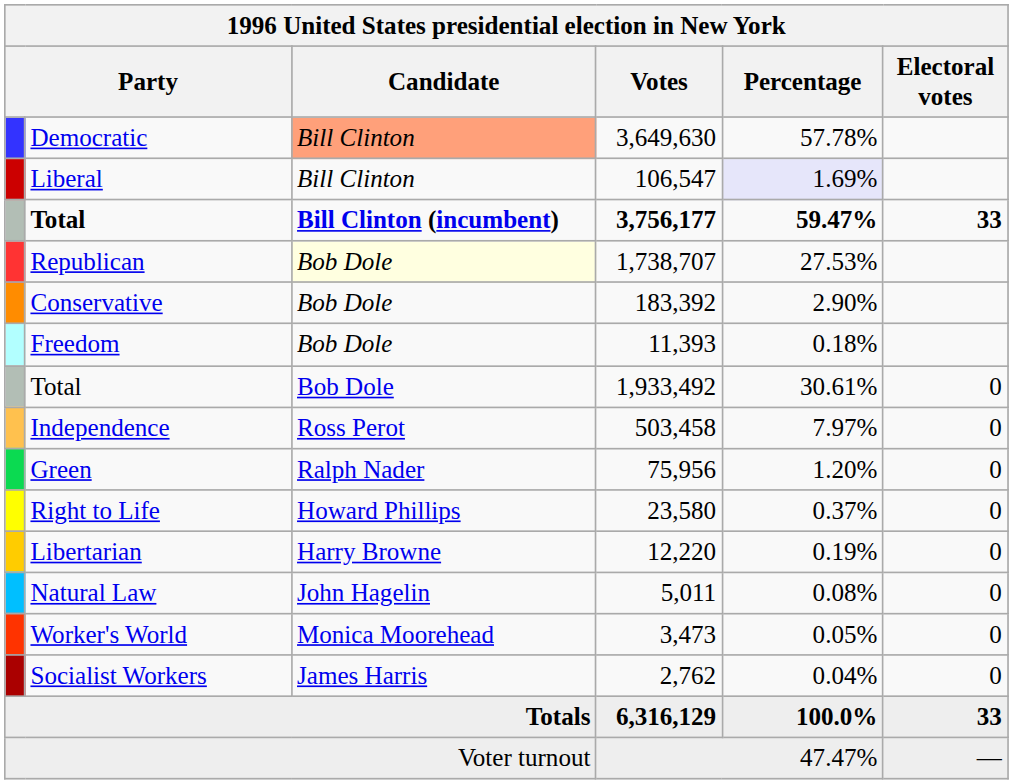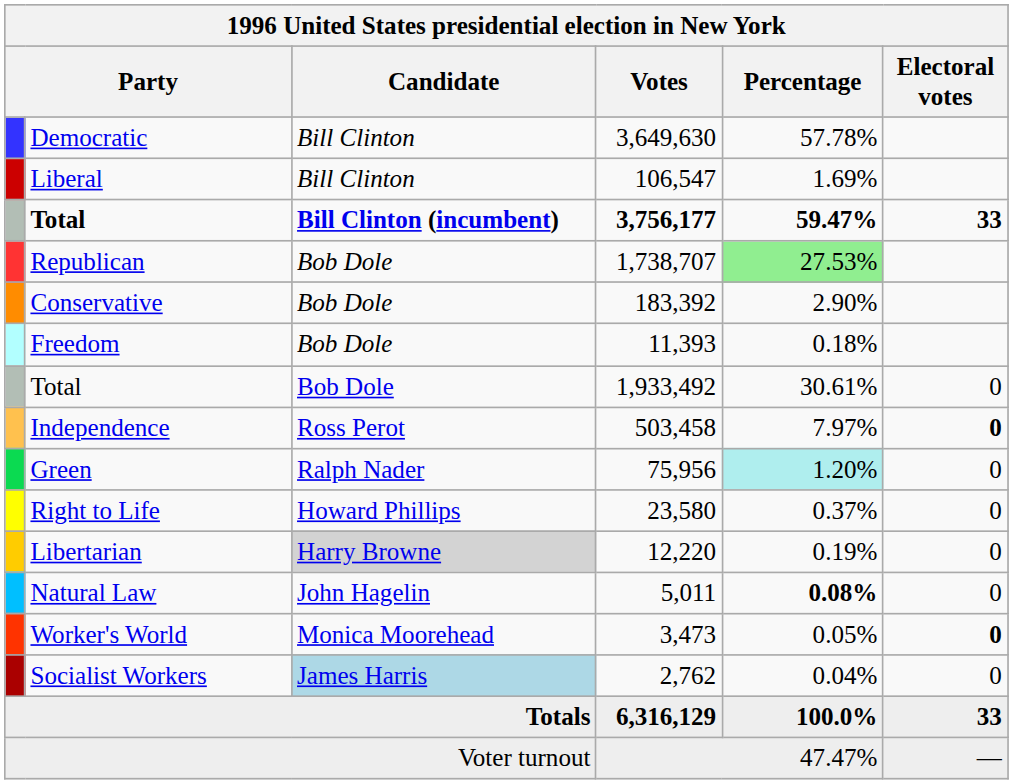(356, 137) lightsalmon background -> (356, 137) no background
(845, 179) lavender background -> (845, 179) no background
(345, 261) lightyellow background -> (345, 261) no background
(839, 261) no background -> (839, 261) lightgreen background
(996, 427) normal -> (996, 427) bold
(845, 468) no background -> (845, 468) paleturquoise background
(369, 551) no background -> (369, 551) lightgrey background
(845, 592) normal -> (843, 592) bold
(996, 634) normal -> (996, 634) bold
(362, 675) no background -> (362, 675) lightblue background
